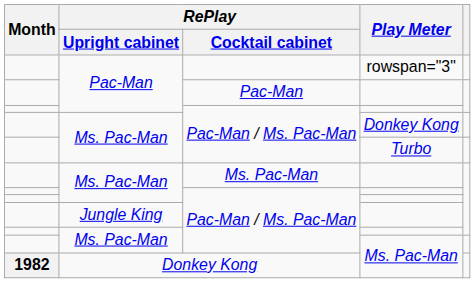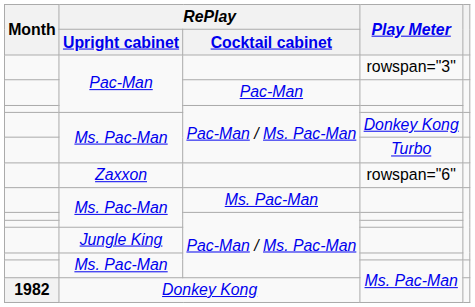+ row: (121, 175)
